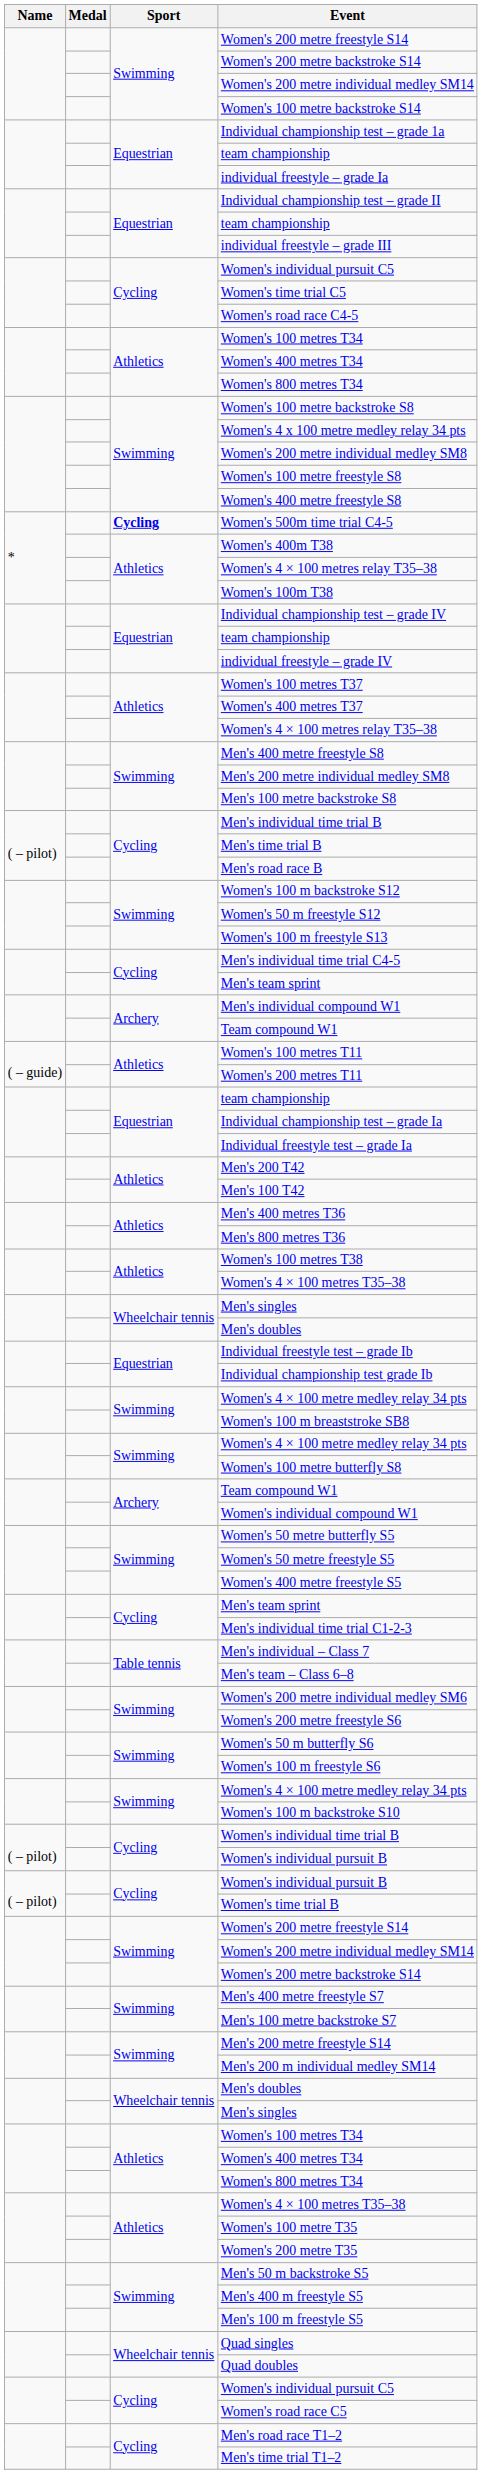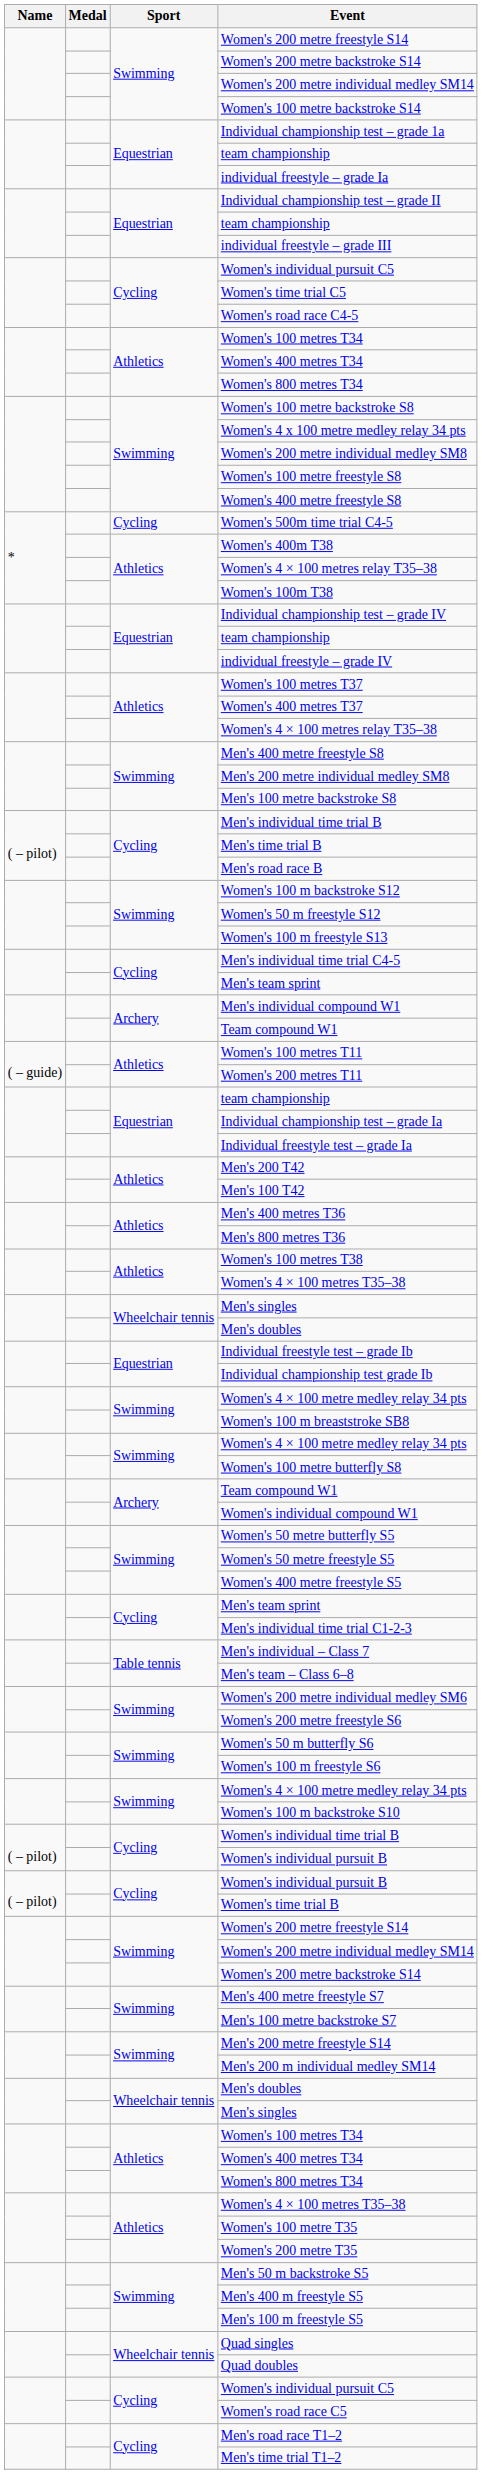(136, 523) bold -> (135, 523) normal
